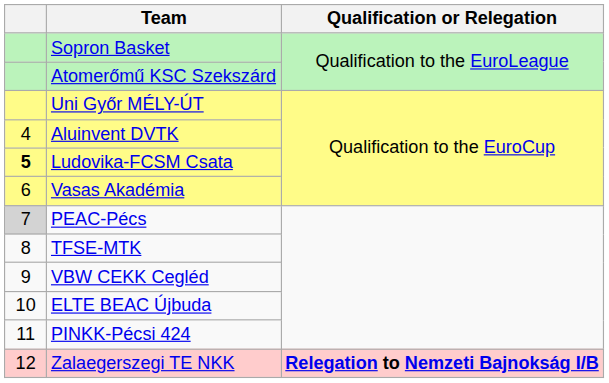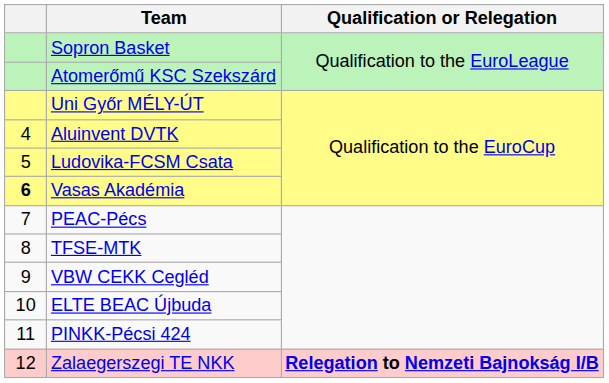(26, 162) bold -> (26, 162) normal
(26, 190) normal -> (26, 190) bold
(26, 219) lightgrey background -> (26, 219) no background
